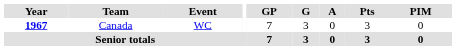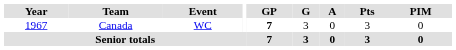(36, 25) bold -> (36, 25) normal
(269, 25) normal -> (269, 25) bold
